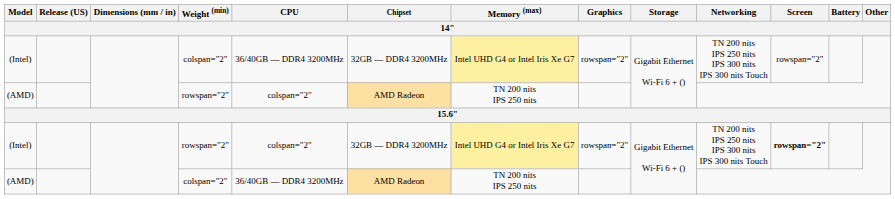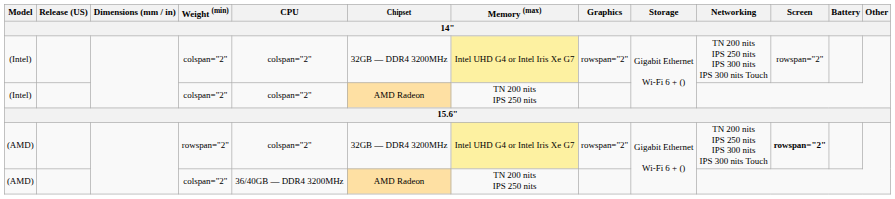(289, 59) 36/40GB — DDR4 3200MHz -> (289, 59) colspan="2"
(20, 95) (AMD) -> (20, 95) (Intel)
(205, 95) rowspan="2" -> (205, 95) colspan="2"
(20, 145) (Intel) -> (20, 145) (AMD)
